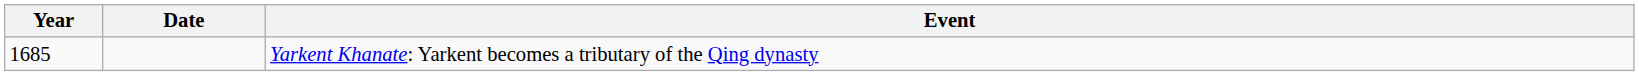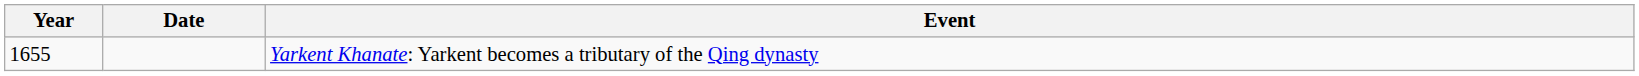(30, 53) 1685 -> (30, 53) 1655
